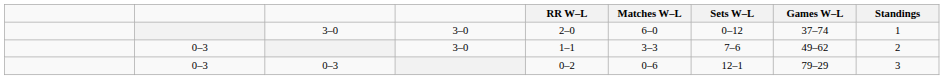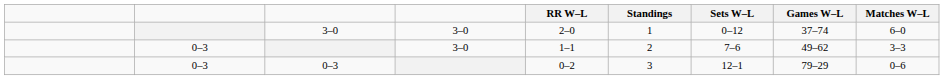columns swapped: (650, 13) <-> (898, 13)
